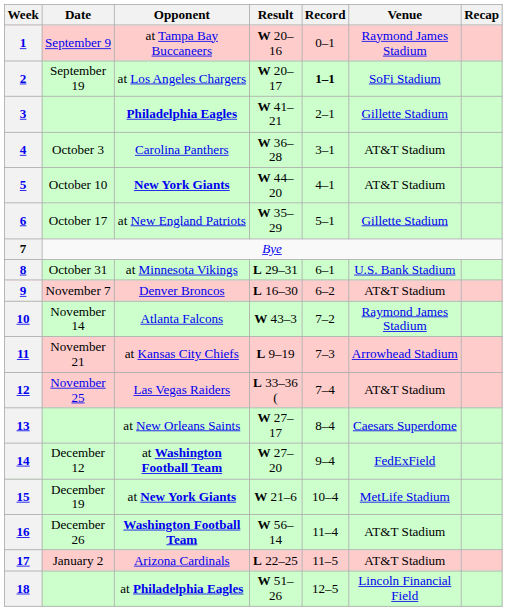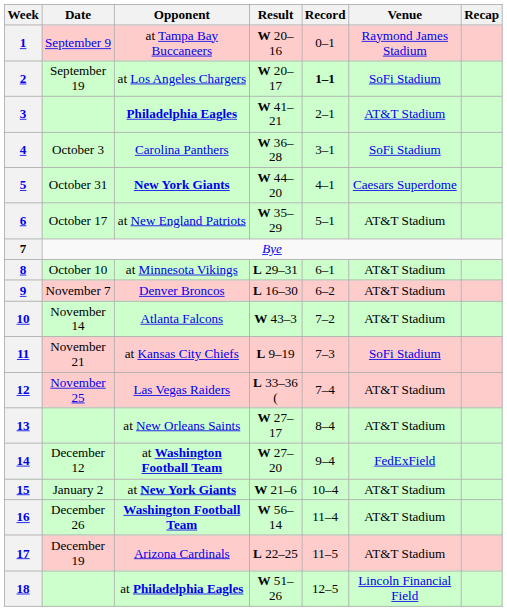(405, 114) Gillette Stadium -> (405, 114) AT&T Stadium
(405, 149) AT&T Stadium -> (405, 149) SoFi Stadium
(78, 185) October 10 -> (78, 185) October 31
(405, 185) AT&T Stadium -> (405, 185) Caesars Superdome
(405, 220) Gillette Stadium -> (405, 220) AT&T Stadium
(78, 269) October 31 -> (78, 269) October 10
(405, 269) U.S. Bank Stadium -> (405, 269) AT&T Stadium
(405, 318) Raymond James Stadium -> (405, 318) AT&T Stadium
(405, 354) Arrowhead Stadium -> (405, 354) SoFi Stadium
(405, 425) Caesars Superdome -> (405, 425) AT&T Stadium
(78, 496) December 19 -> (78, 489) January 2
(405, 496) MetLife Stadium -> (405, 489) AT&T Stadium
(78, 560) January 2 -> (78, 553) December 19
